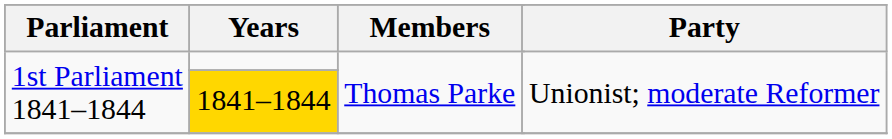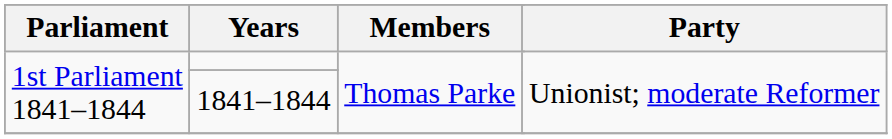(264, 101) gold background -> (264, 101) no background
